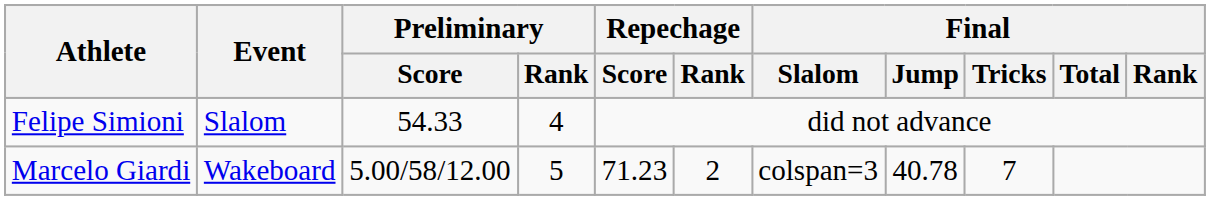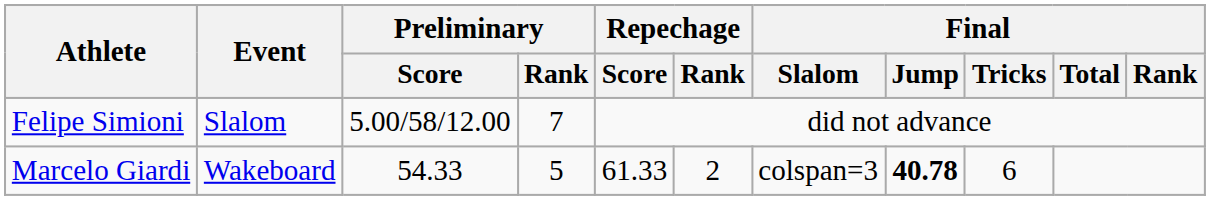(430, 122) 54.33 -> (430, 122) 5.00/58/12.00
(556, 122) 4 -> (556, 122) 7
(430, 170) 5.00/58/12.00 -> (430, 170) 54.33
(634, 170) 71.23 -> (634, 170) 61.33
(925, 170) normal -> (925, 170) bold
(1009, 170) 7 -> (1009, 170) 6
